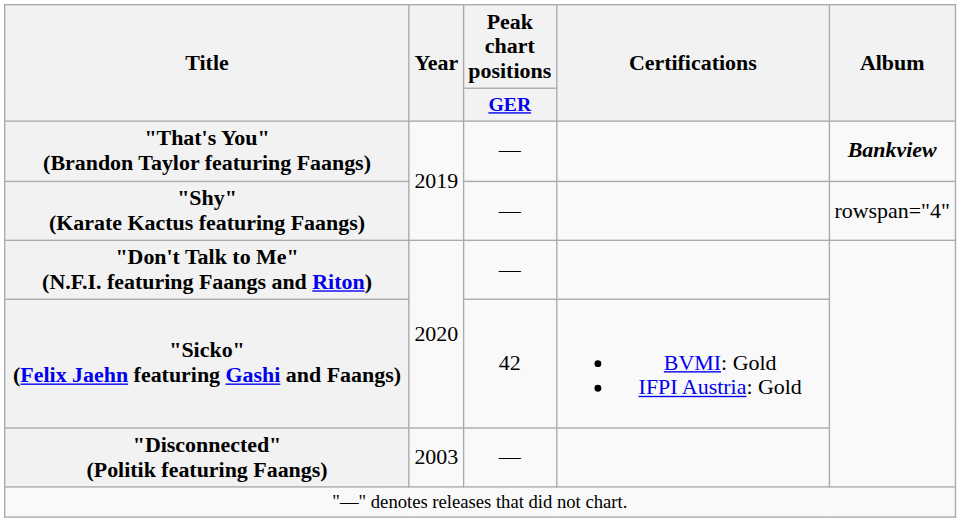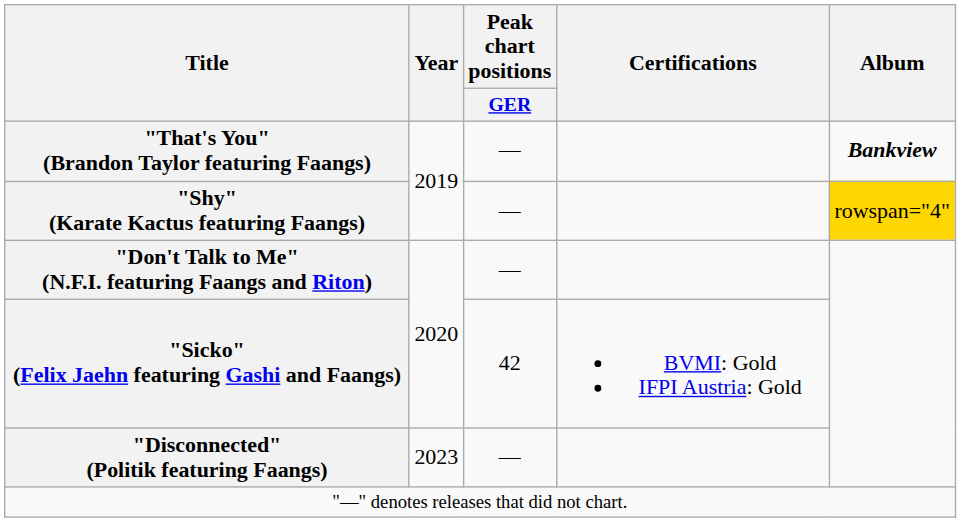(892, 210) no background -> (892, 210) gold background
(436, 457) 2003 -> (436, 457) 2023
